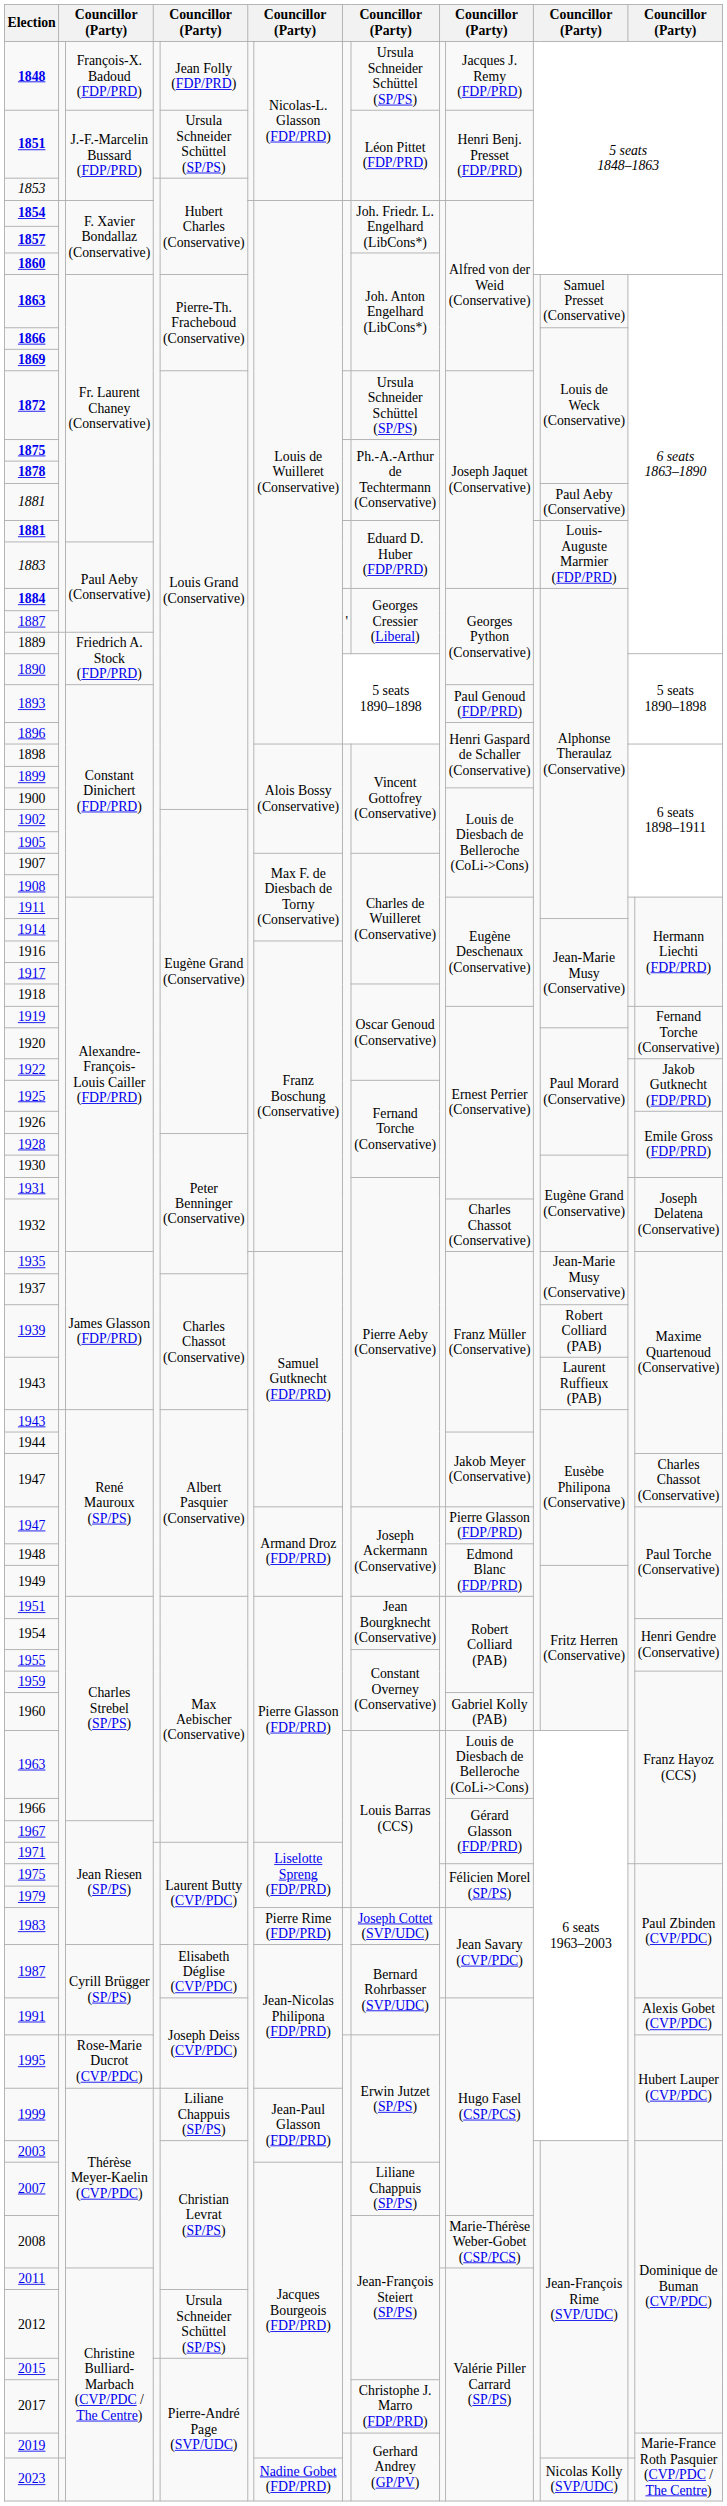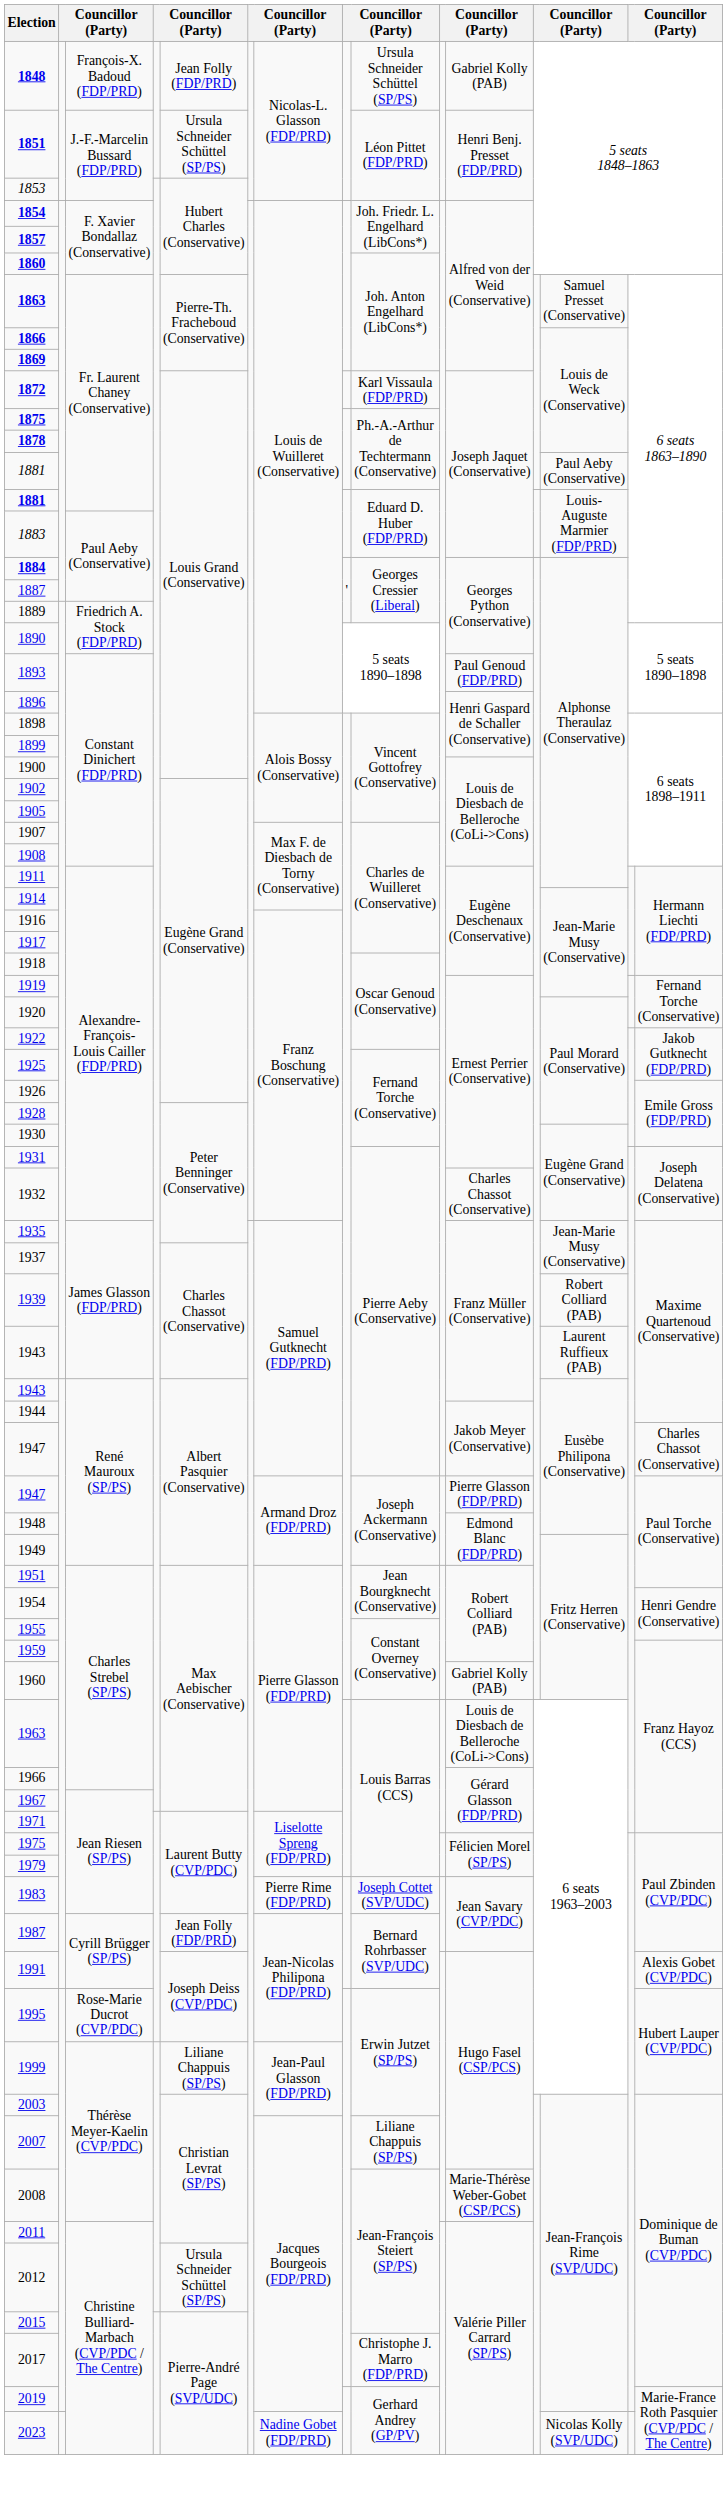(490, 75) Jacques J. Remy (FDP/PRD) -> (490, 75) Gabriel Kolly (PAB)
(395, 405) Ursula Schneider Schüttel (SP/PS) -> (395, 389) Karl Vissaula (FDP/PRD)
(204, 1971) Elisabeth Déglise (CVP/PDC) -> (204, 1932) Jean Folly (FDP/PRD)
